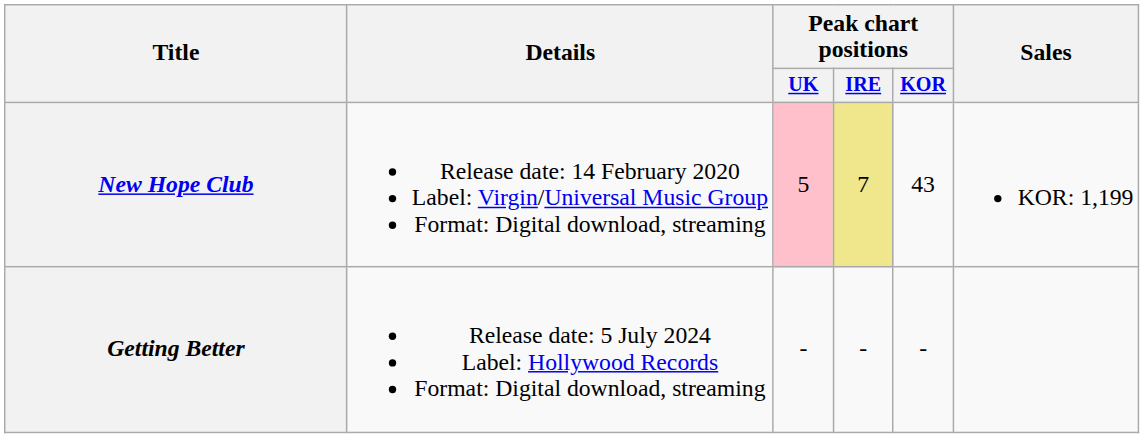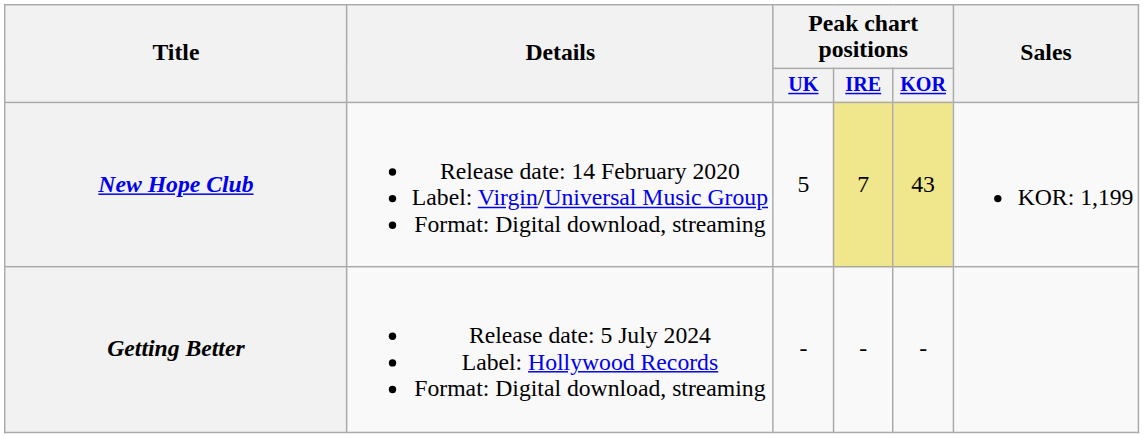(803, 184) pink background -> (803, 184) no background
(923, 184) no background -> (923, 184) khaki background
